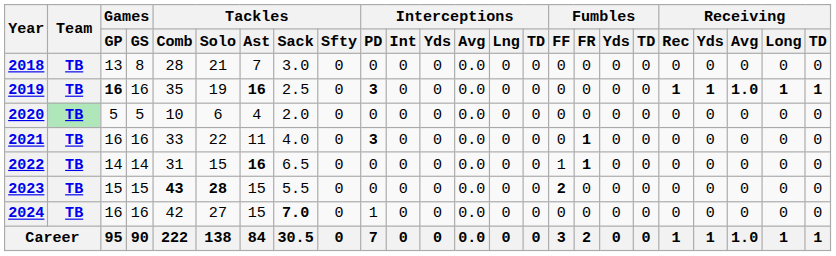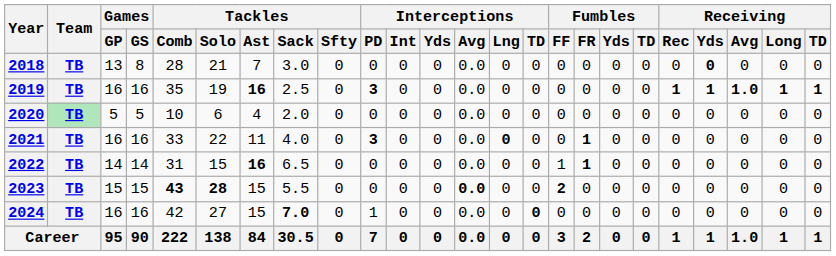(710, 66) normal -> (710, 66) bold
(113, 91) bold -> (113, 91) normal
(506, 140) normal -> (506, 140) bold
(472, 189) normal -> (472, 189) bold
(536, 213) normal -> (536, 213) bold
